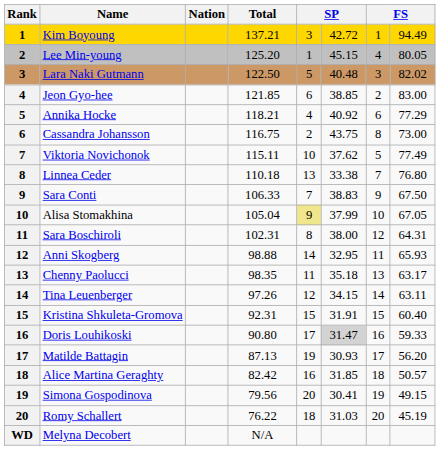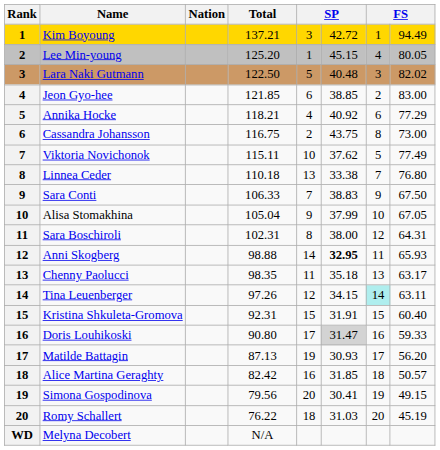(309, 214) khaki background -> (309, 214) no background
(344, 255) normal -> (344, 255) bold
(378, 295) no background -> (378, 295) paleturquoise background
